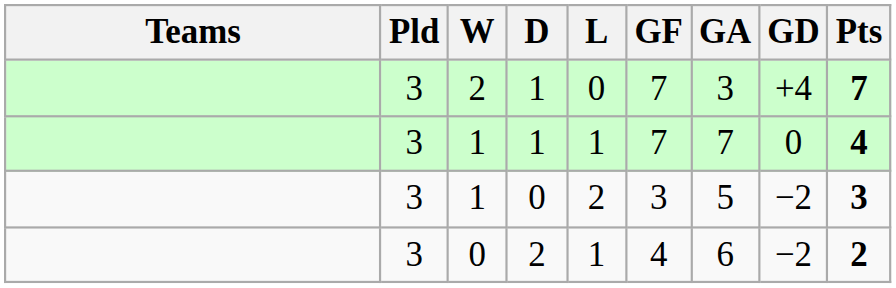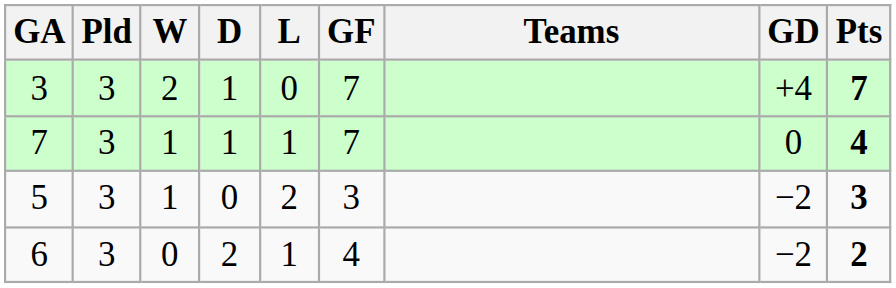columns swapped: (193, 32) <-> (725, 32)
